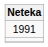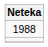(24, 29) 1991 -> (24, 29) 1988
